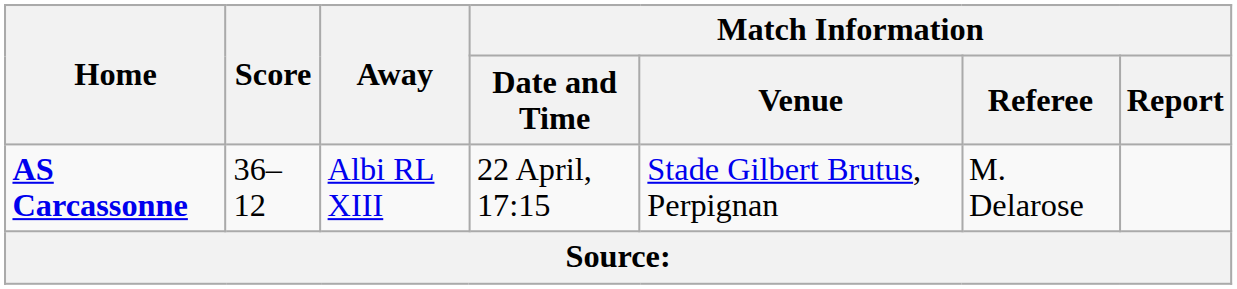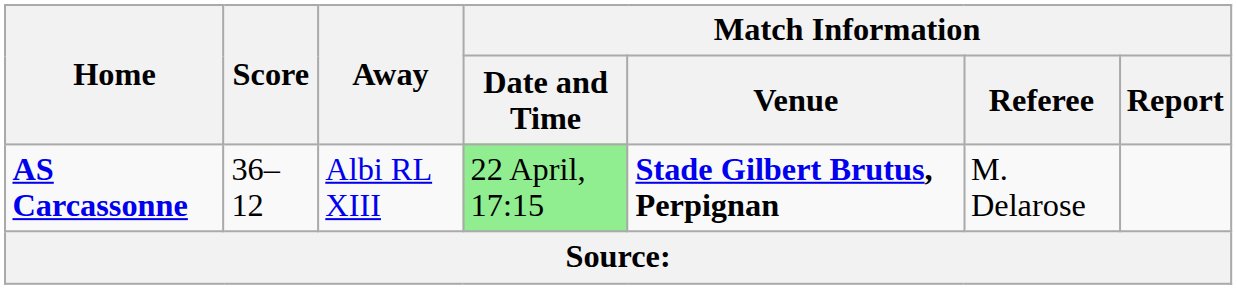(534, 187) no background -> (528, 187) lightgreen background
(784, 187) normal -> (784, 187) bold
